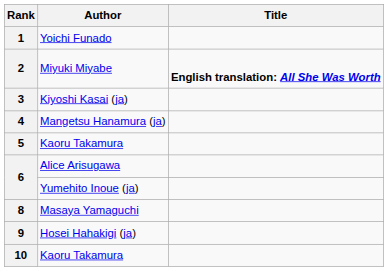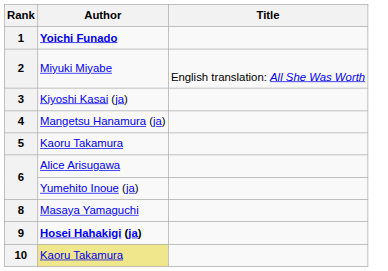(76, 37) normal -> (79, 37) bold
(276, 77) bold -> (268, 77) normal
(88, 233) normal -> (91, 233) bold
(82, 255) no background -> (82, 255) khaki background
